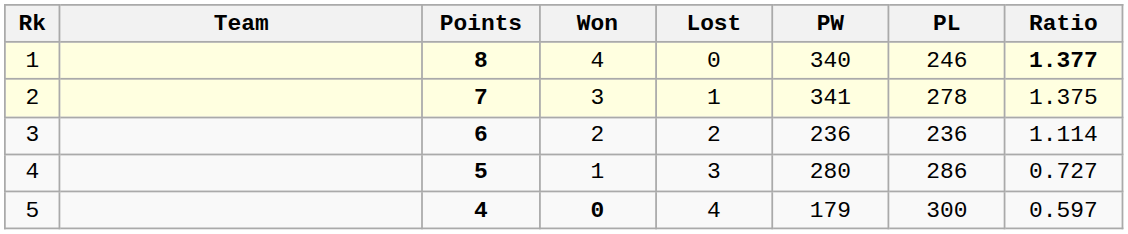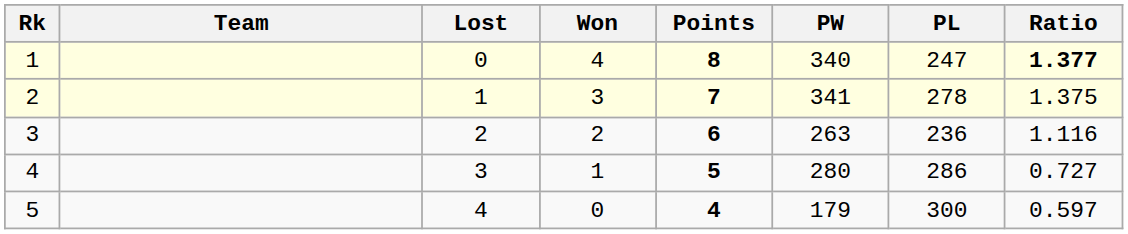columns swapped: (481, 24) <-> (714, 24)
(947, 61) 246 -> (947, 61) 247
(830, 135) 236 -> (830, 135) 263
(1063, 135) 1.114 -> (1063, 135) 1.116
(597, 210) bold -> (597, 210) normal
